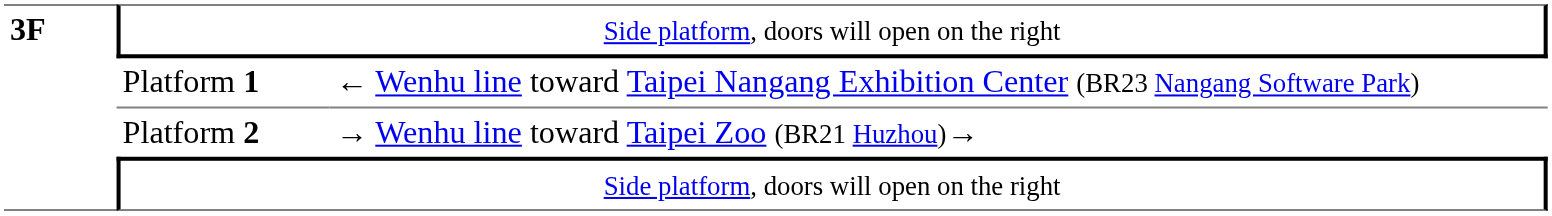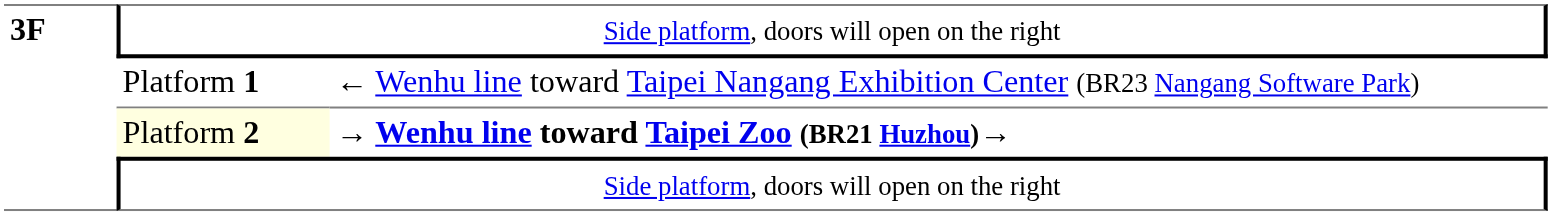(191, 132) no background -> (191, 132) lightyellow background
(657, 132) normal -> (673, 132) bold
